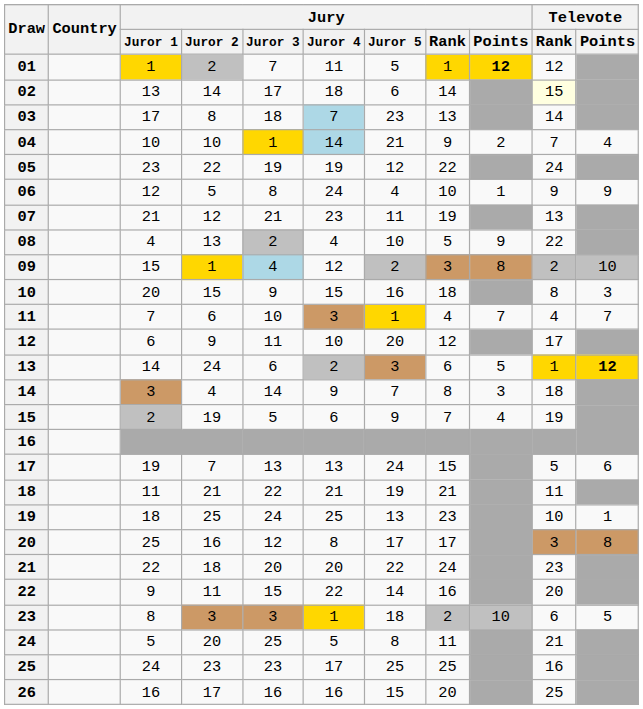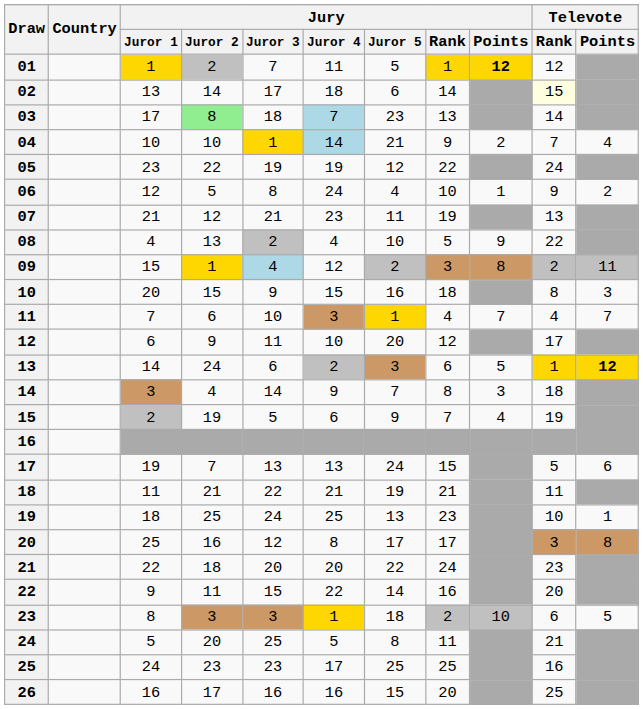(212, 117) no background -> (212, 117) lightgreen background
(608, 192) 9 -> (608, 192) 2
(608, 267) 10 -> (608, 267) 11
